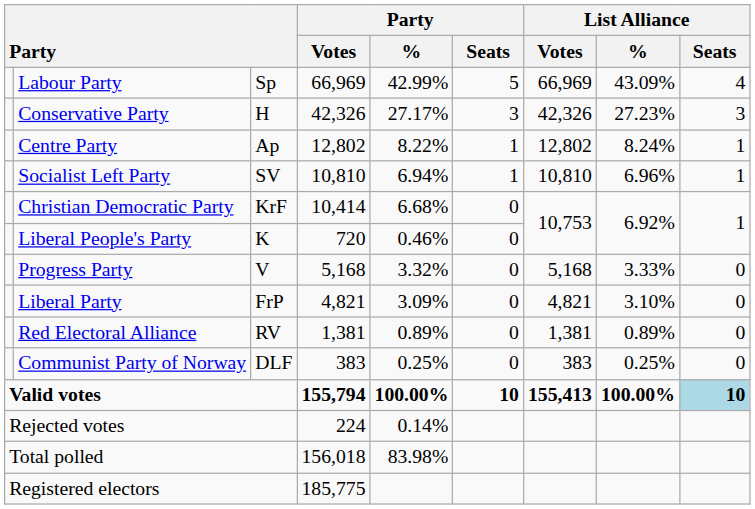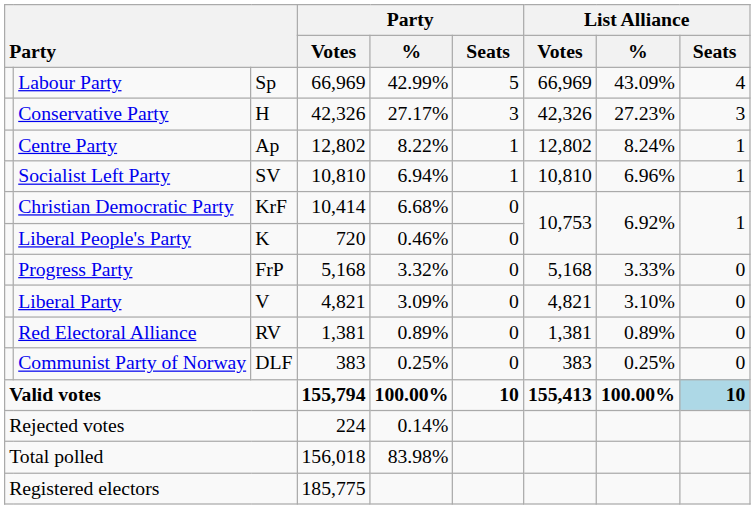(262, 269) V -> (269, 269) FrP
(269, 301) FrP -> (262, 301) V
